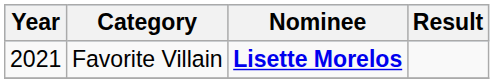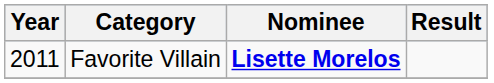(36, 59) 2021 -> (35, 59) 2011
